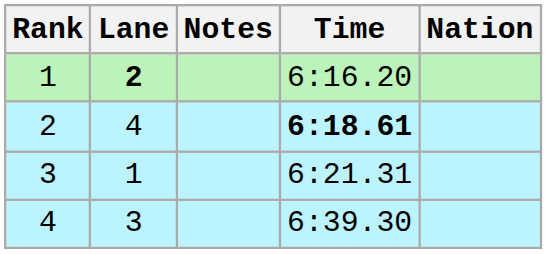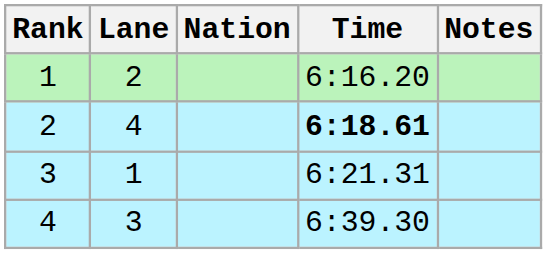columns swapped: (480, 29) <-> (228, 29)
(134, 78) bold -> (134, 78) normal
